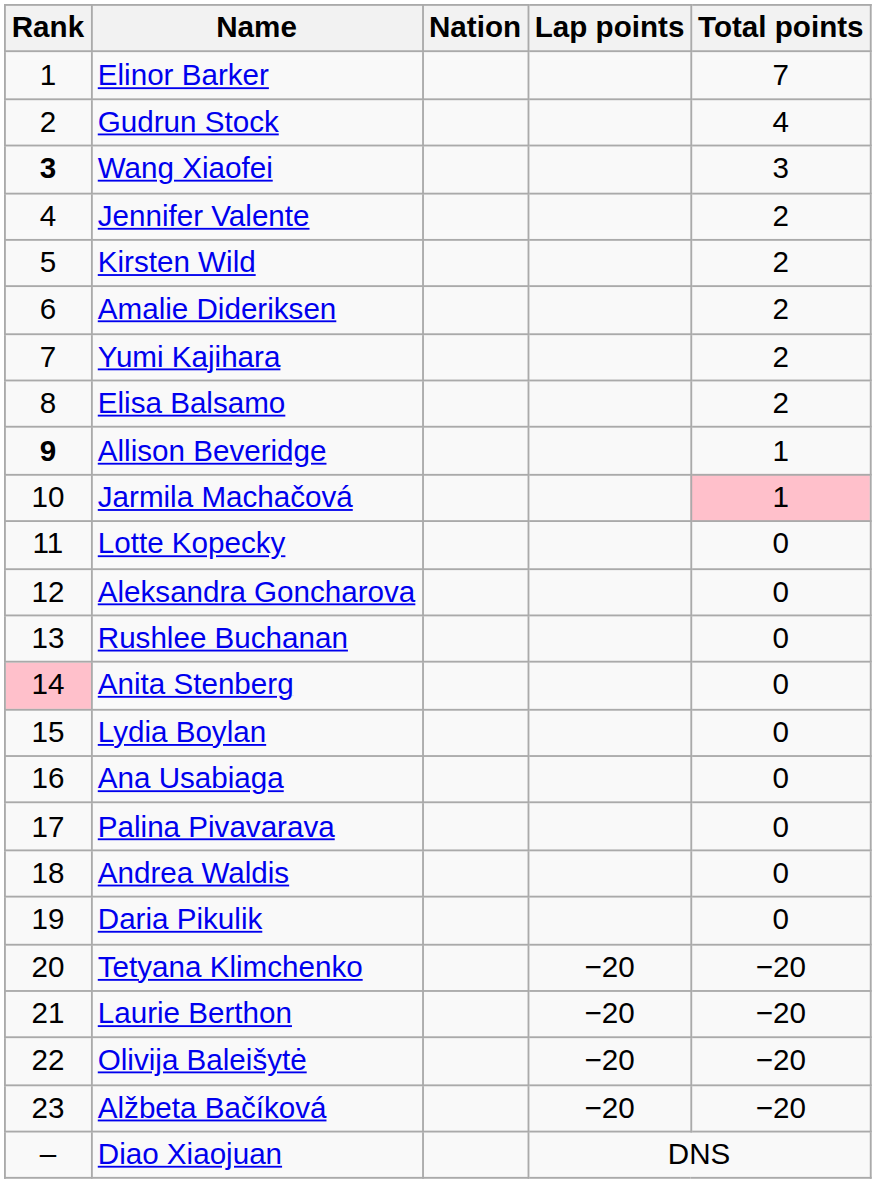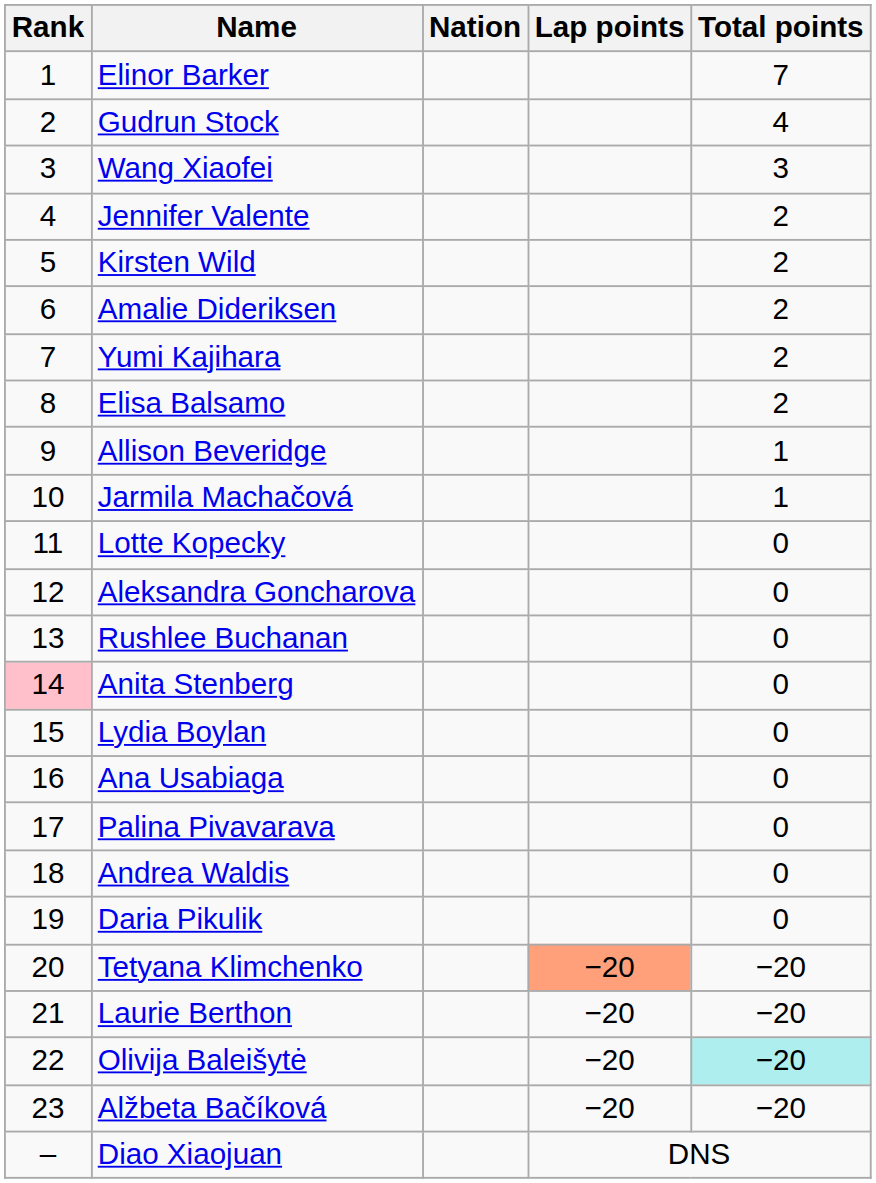(48, 168) bold -> (48, 168) normal
(48, 450) bold -> (48, 450) normal
(781, 497) pink background -> (781, 497) no background
(610, 966) no background -> (610, 966) lightsalmon background
(781, 1060) no background -> (781, 1060) paleturquoise background
